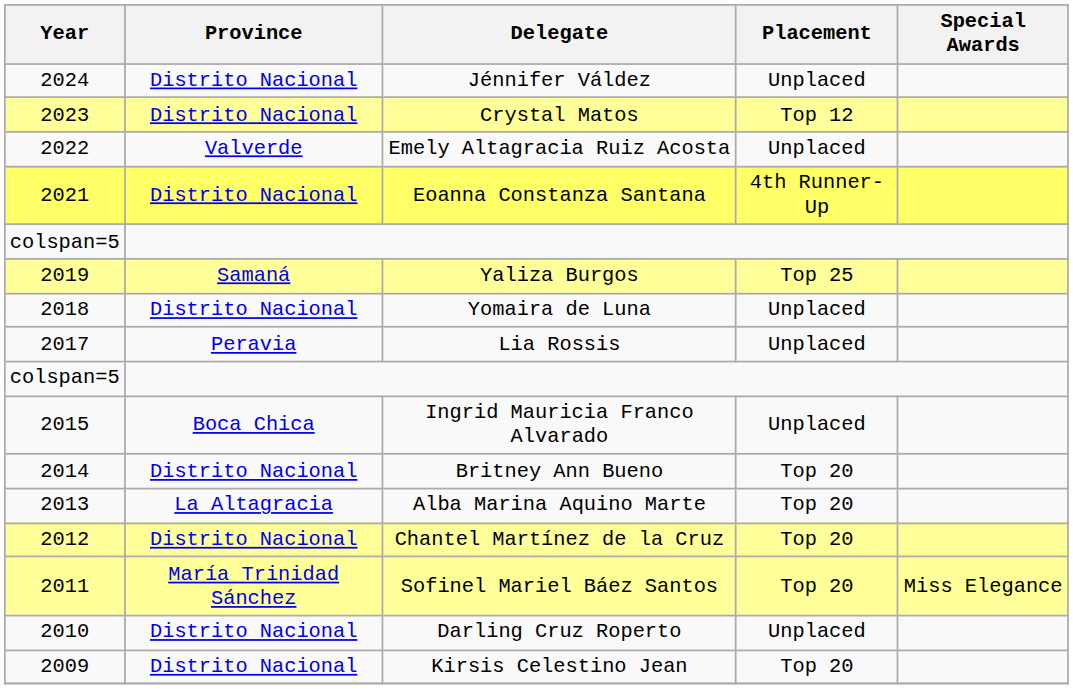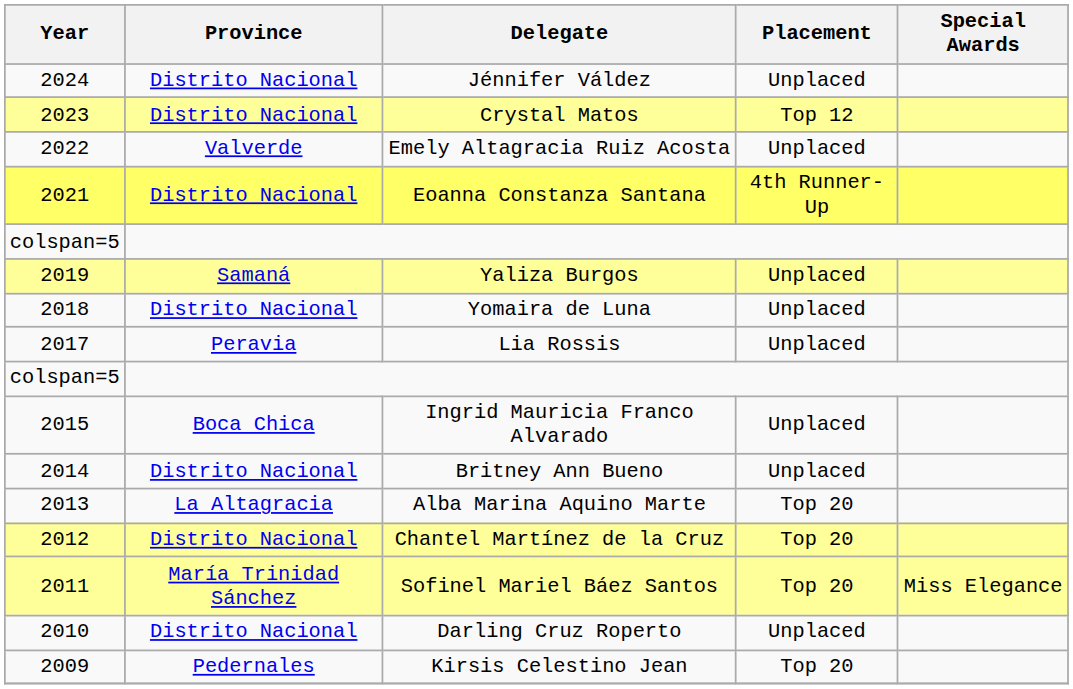(817, 276) Top 25 -> (817, 276) Unplaced
(817, 471) Top 20 -> (817, 471) Unplaced
(254, 666) Distrito Nacional -> (254, 666) Pedernales
